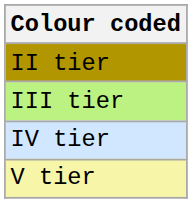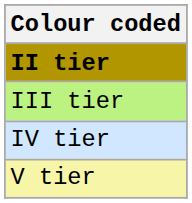(60, 63) normal -> (60, 63) bold
